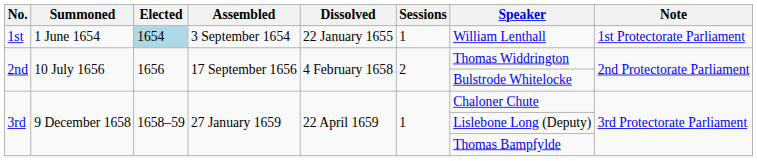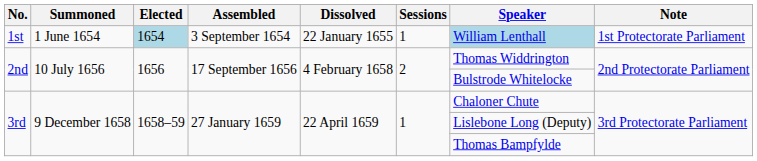(500, 36) no background -> (500, 36) lightblue background
